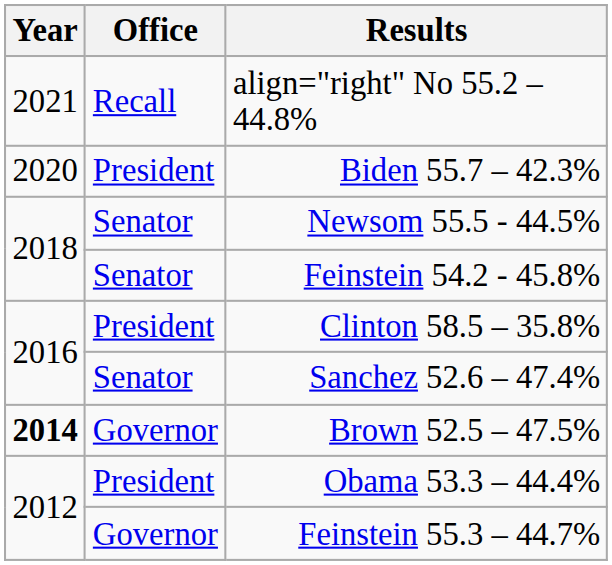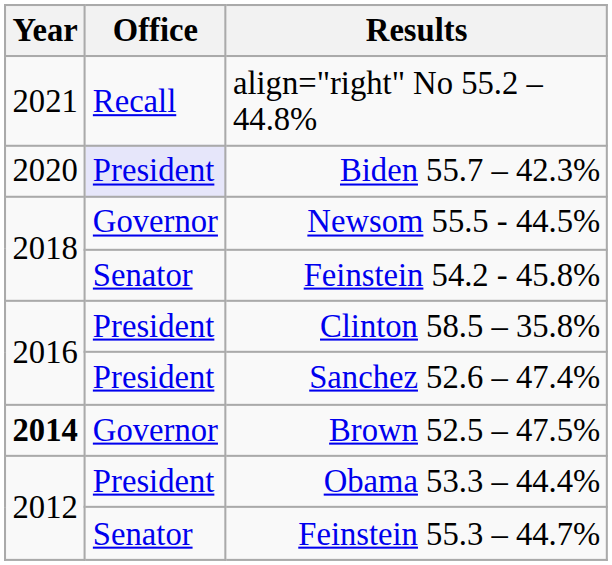(154, 170) no background -> (154, 170) lavender background
(143, 222) Senator -> (155, 222) Governor
(143, 377) Senator -> (154, 377) President
(155, 532) Governor -> (143, 532) Senator
